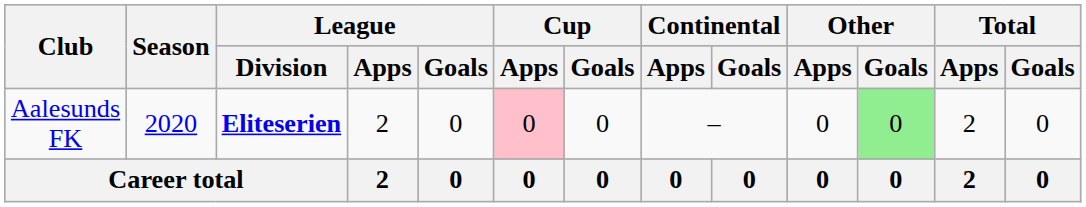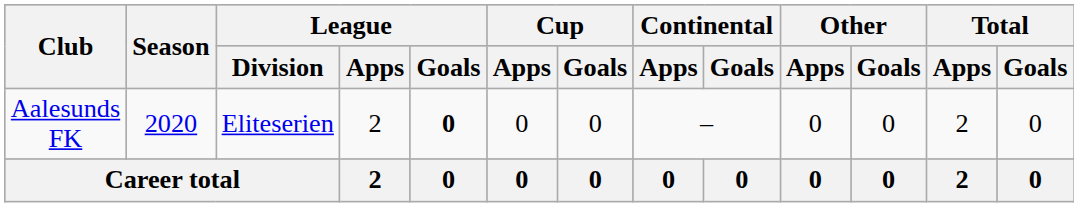(281, 123) bold -> (278, 123) normal
(456, 123) normal -> (448, 123) bold
(529, 123) pink background -> (522, 123) no background
(896, 123) lightgreen background -> (889, 123) no background
